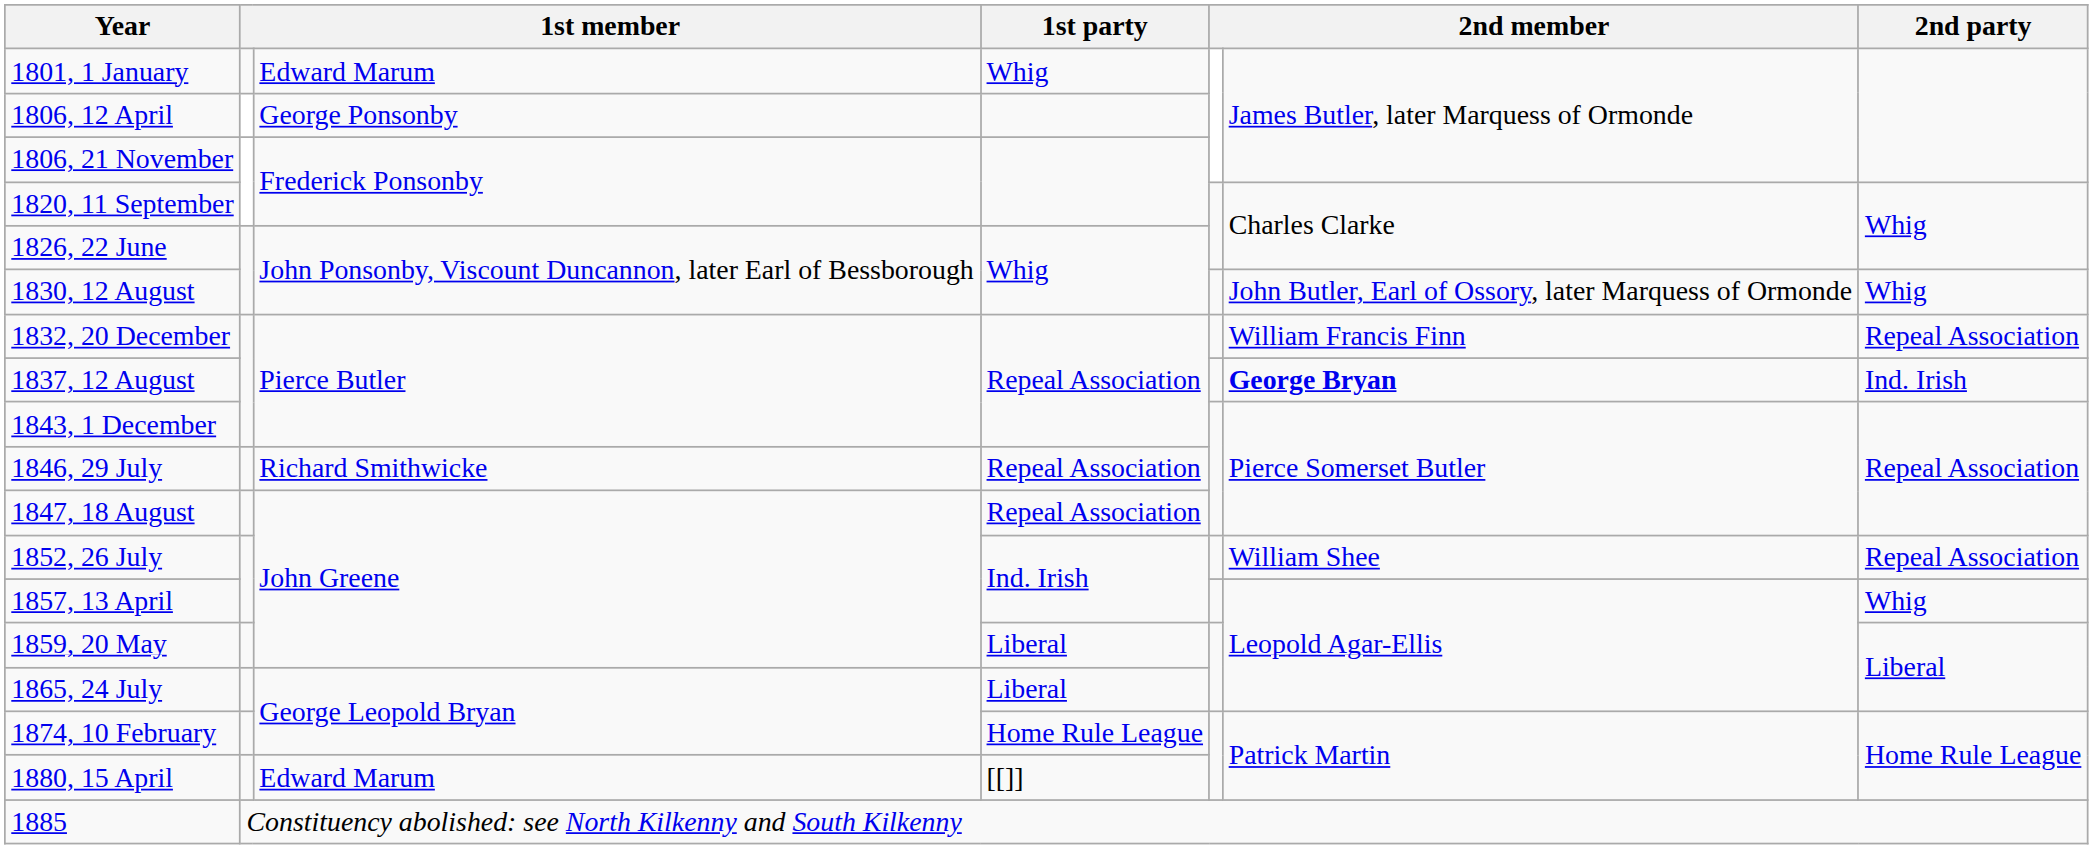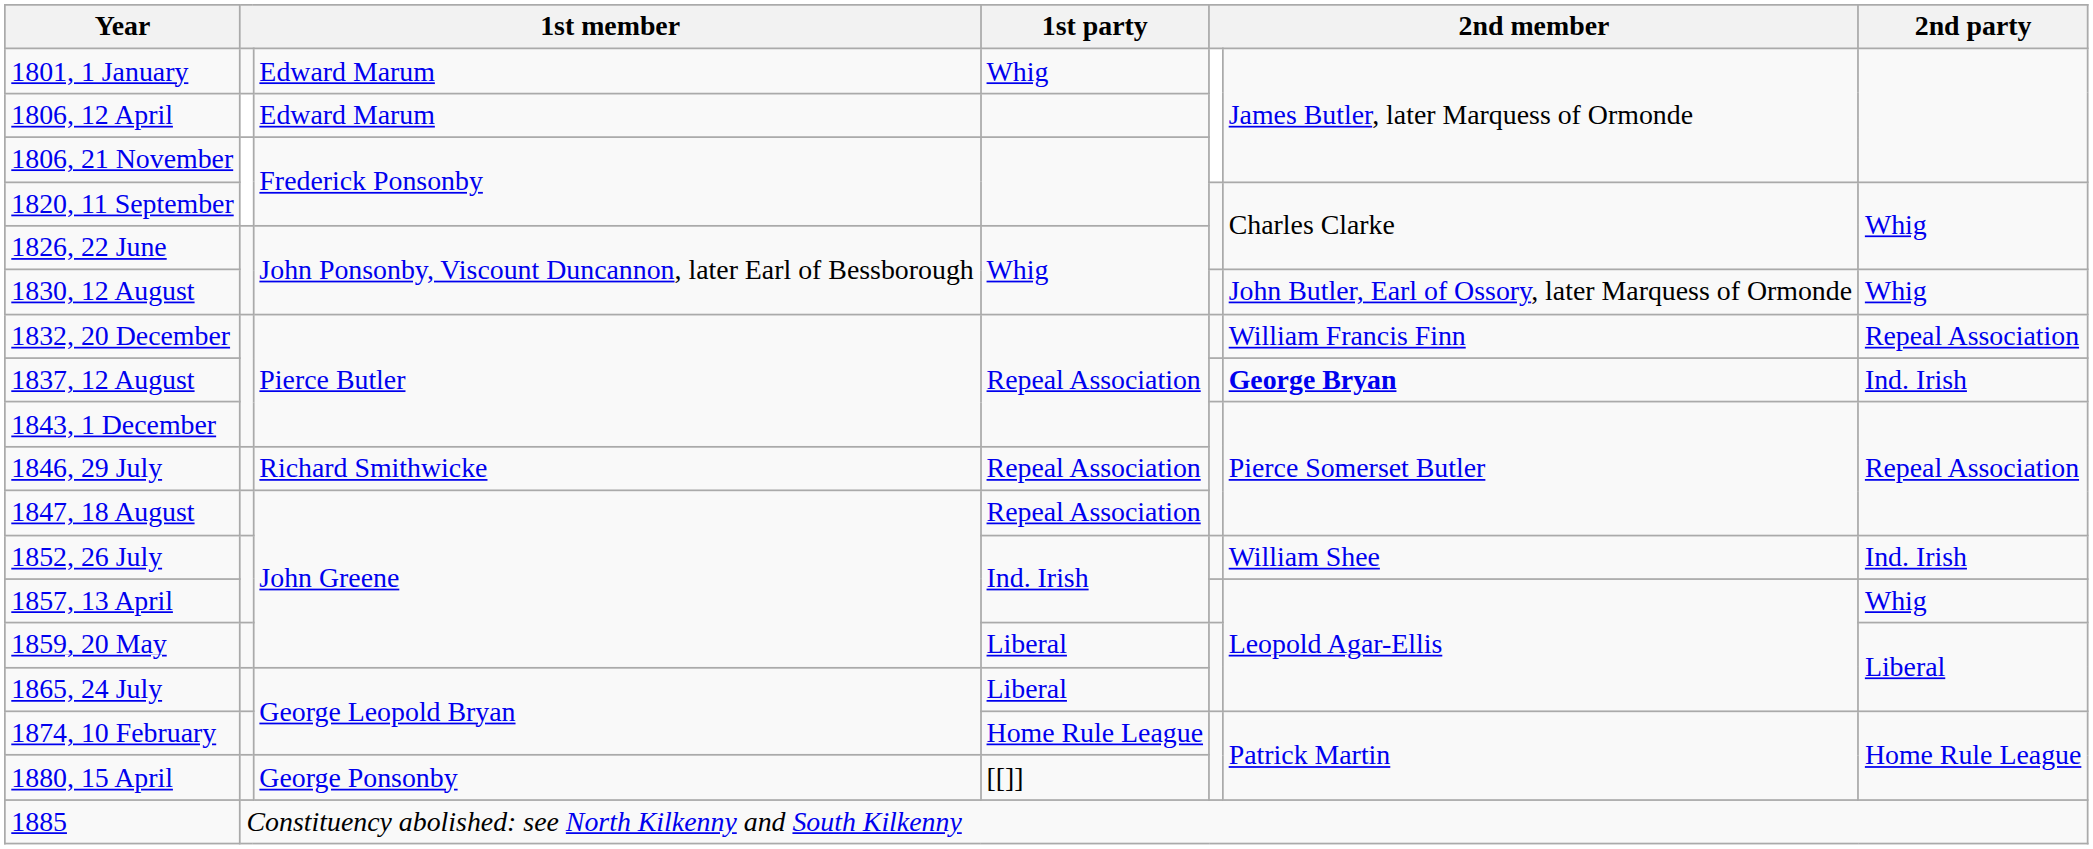(358, 114) George Ponsonby -> (347, 114) Edward Marum
(1972, 556) Repeal Association -> (1916, 556) Ind. Irish
(347, 777) Edward Marum -> (358, 777) George Ponsonby
